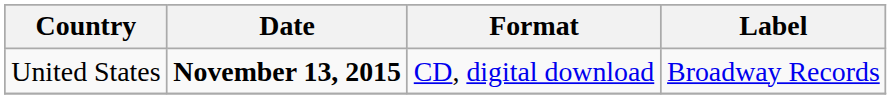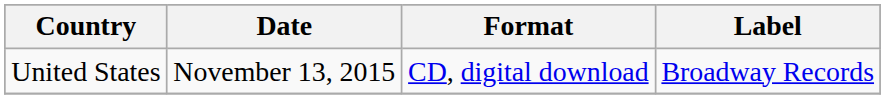(287, 70) bold -> (284, 70) normal
